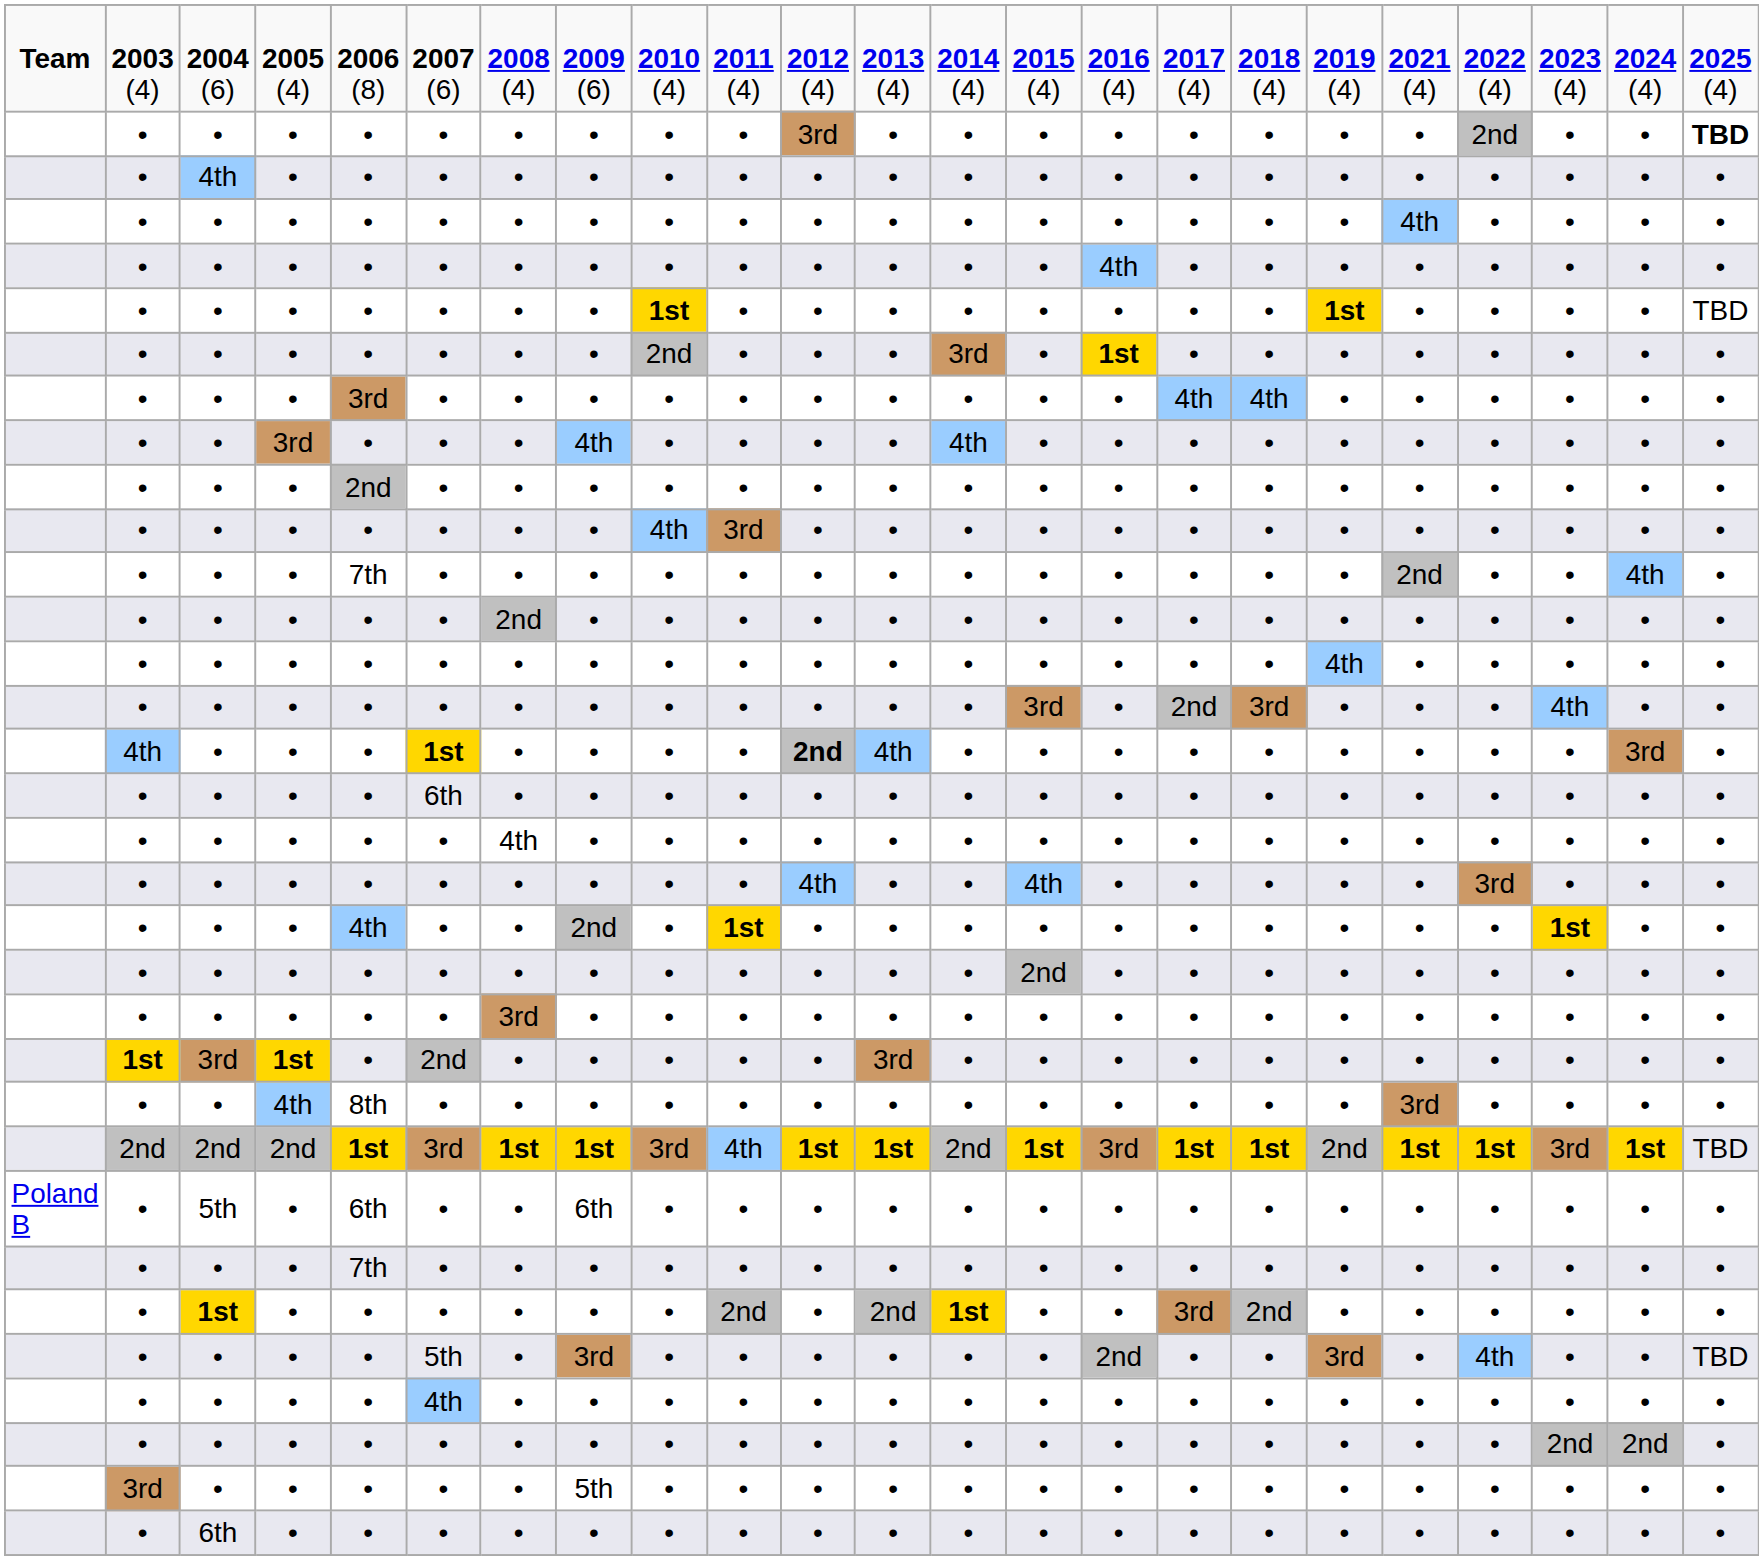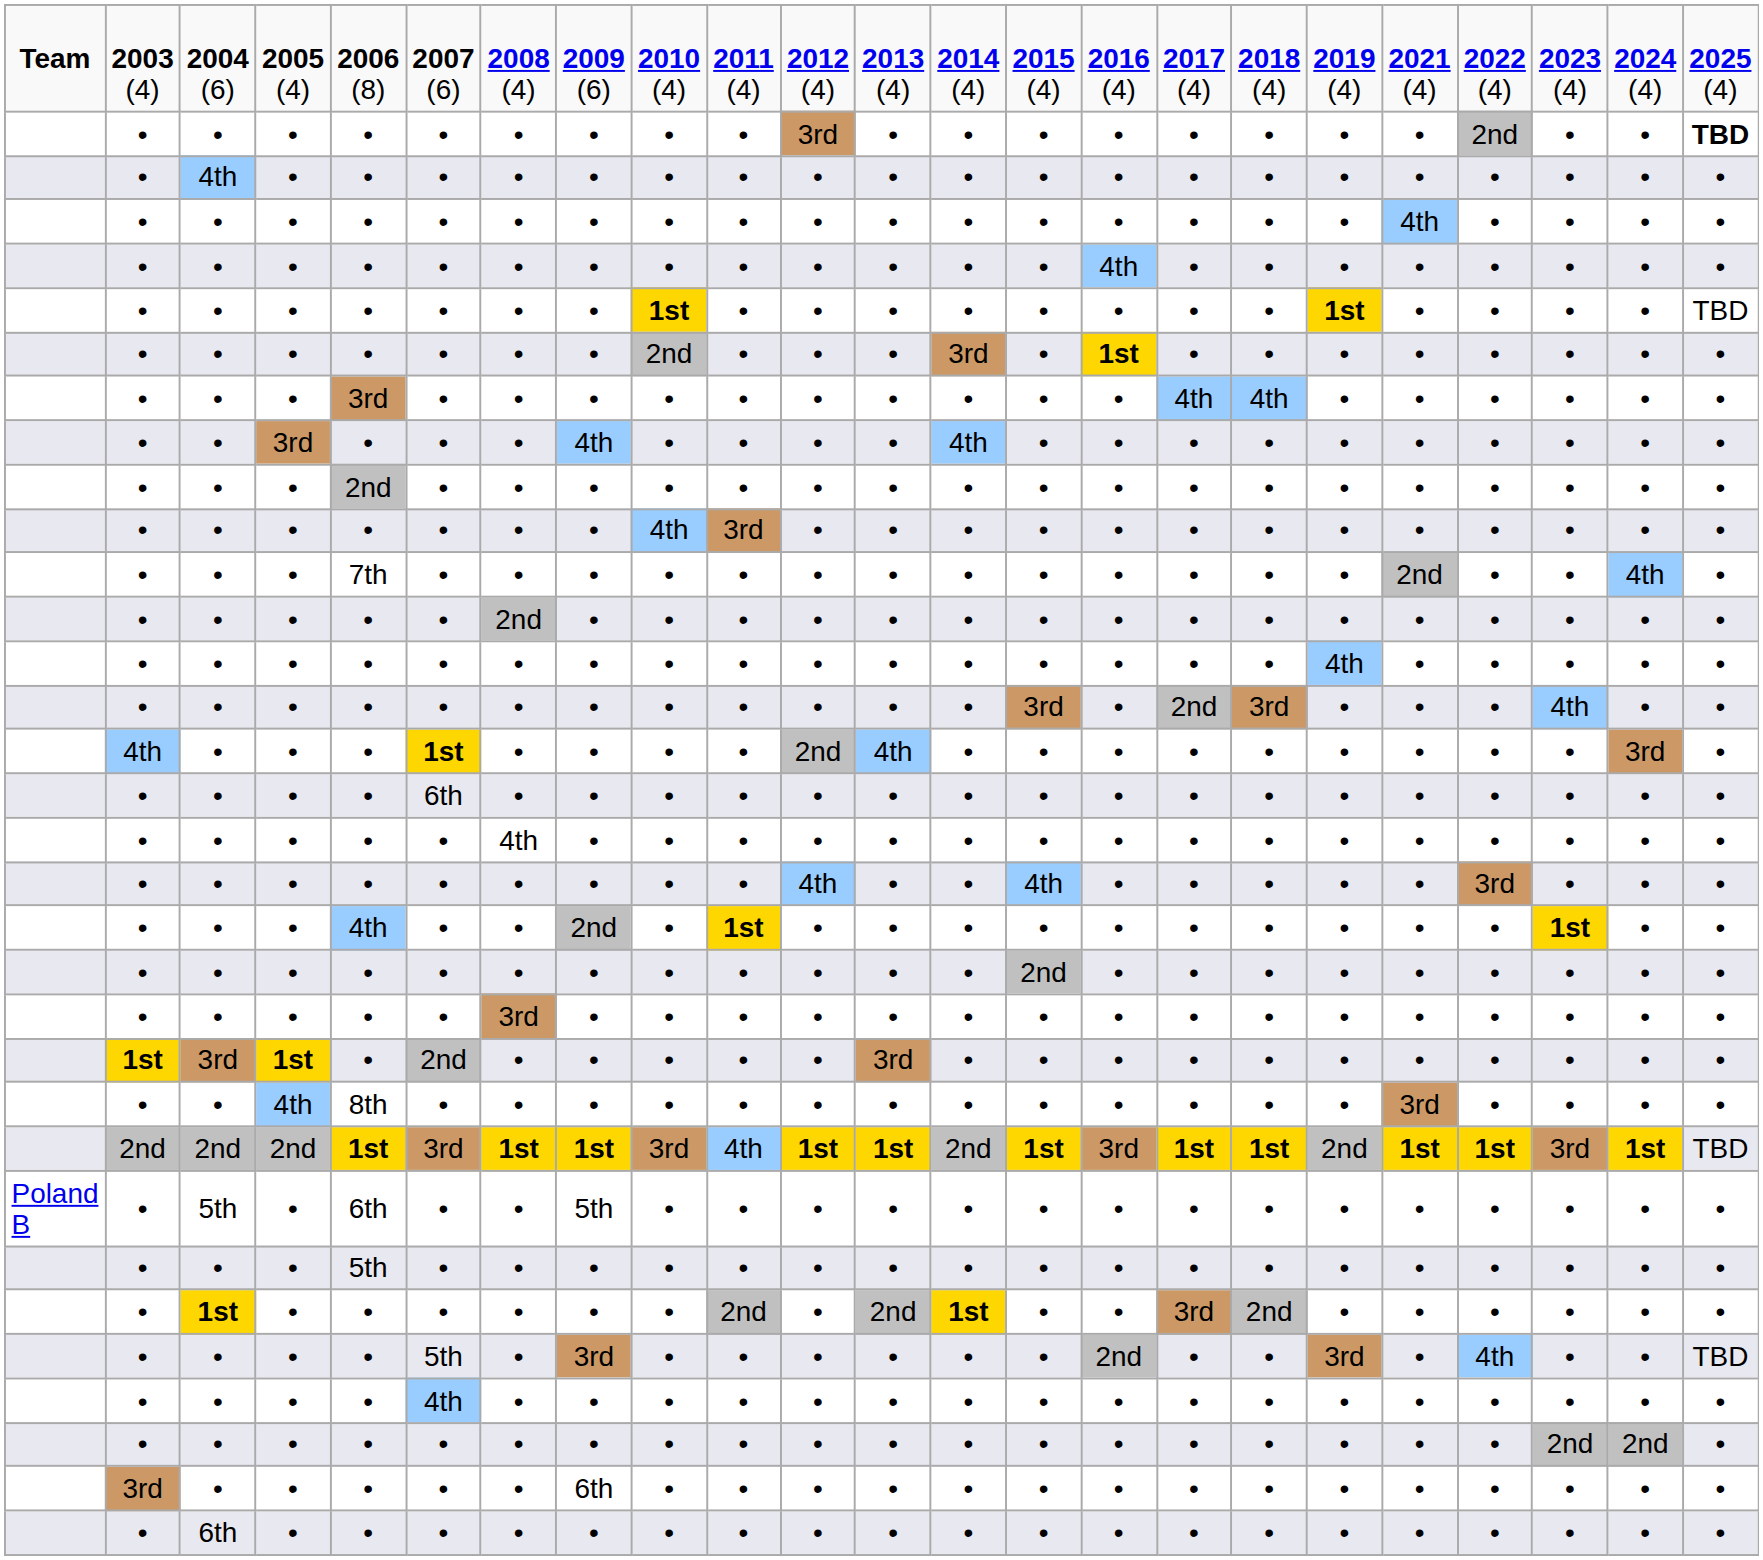(818, 752) bold -> (818, 752) normal
(594, 1208) 6th -> (594, 1208) 5th
(368, 1268) 7th -> (368, 1268) 5th
(594, 1489) 5th -> (594, 1489) 6th
